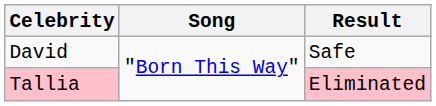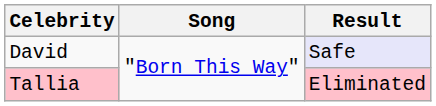(332, 52) no background -> (332, 52) lavender background
